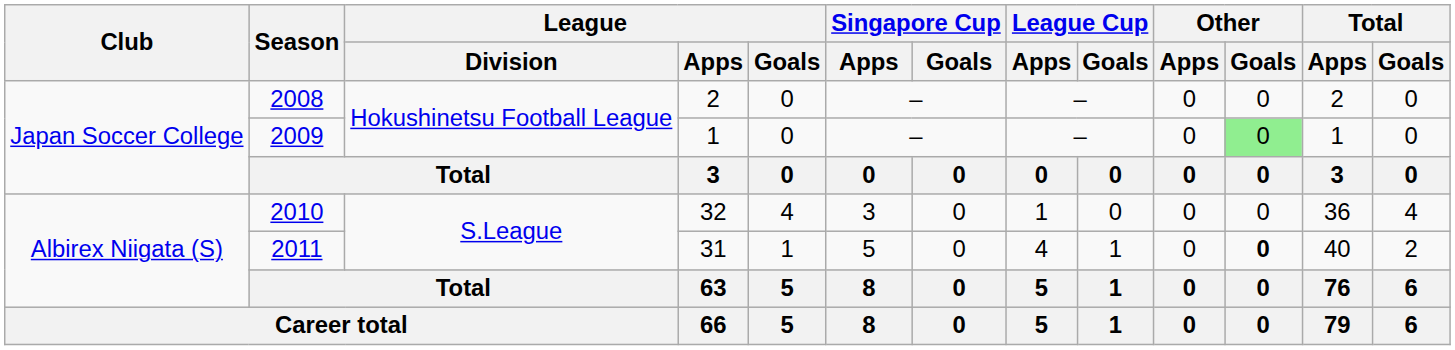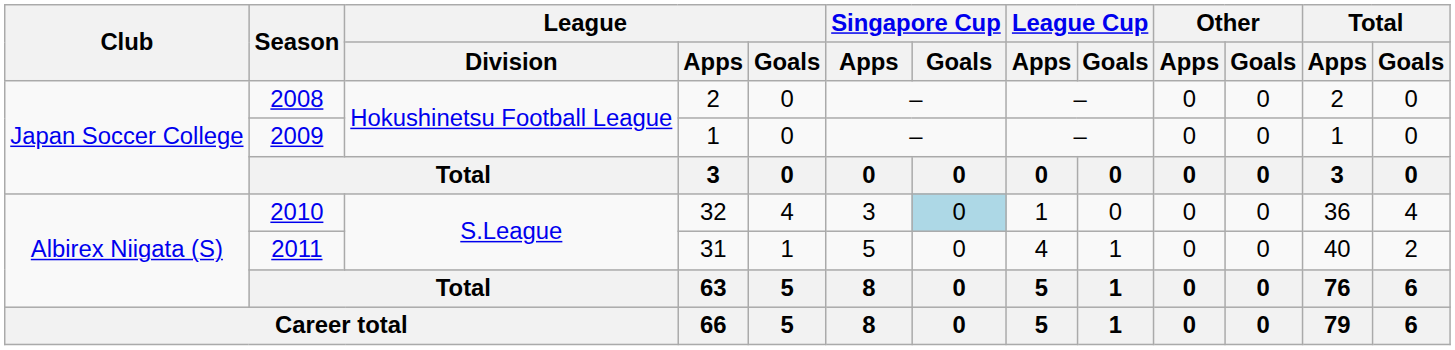(1263, 136) lightgreen background -> (1263, 136) no background
(959, 212) no background -> (959, 212) lightblue background
(1263, 250) bold -> (1263, 250) normal
